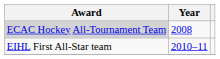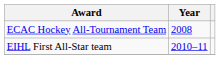(86, 29) lightgrey background -> (86, 29) no background
